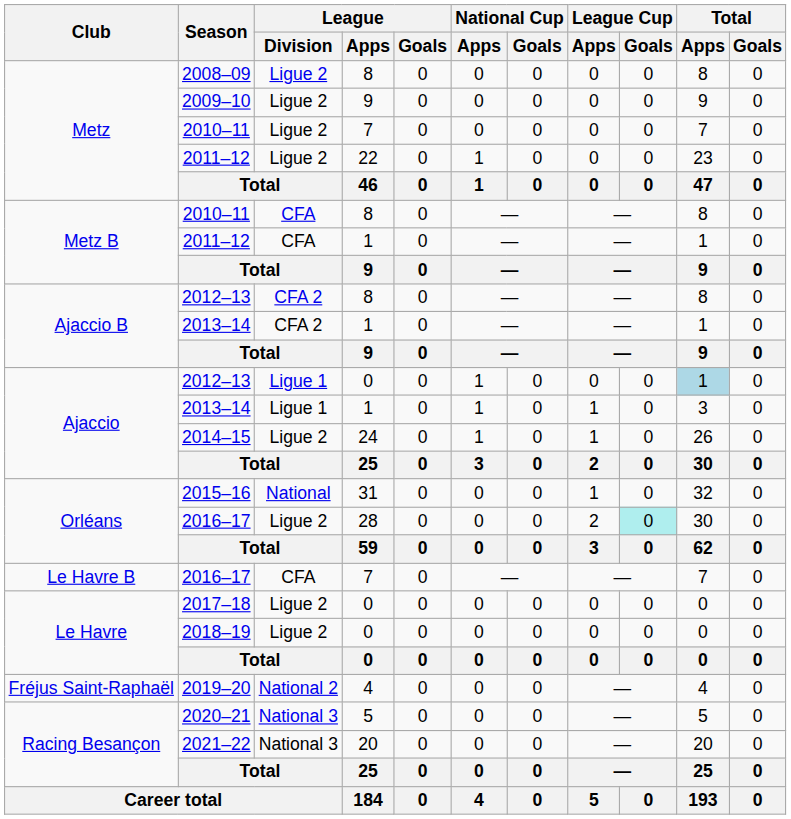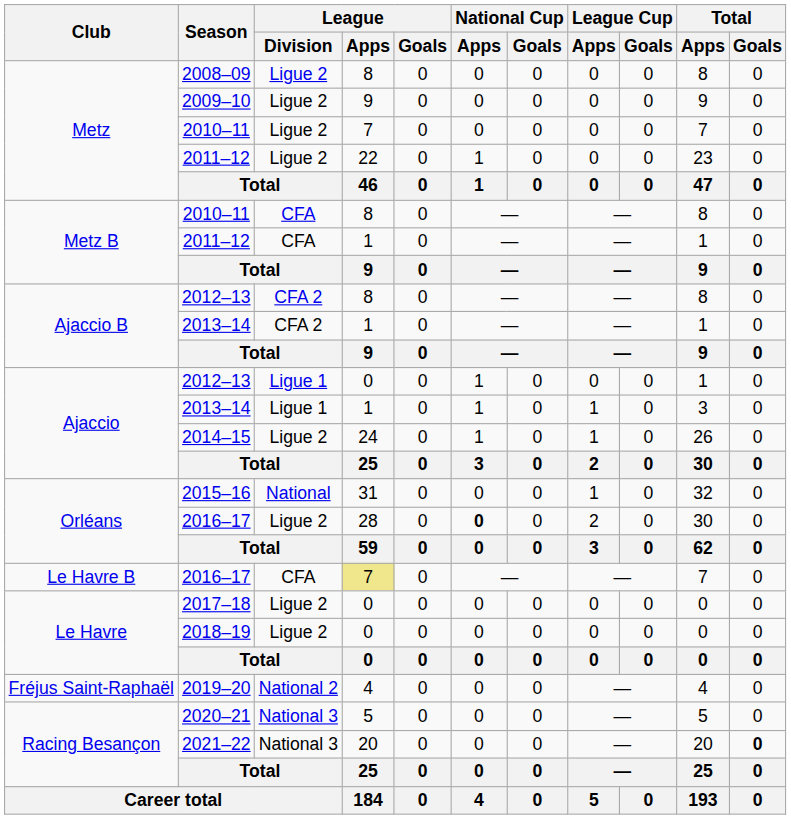(703, 381) lightblue background -> (703, 381) no background
(479, 520) normal -> (479, 520) bold
(648, 520) paleturquoise background -> (648, 520) no background
(368, 576) no background -> (368, 576) khaki background
(758, 744) normal -> (758, 744) bold
